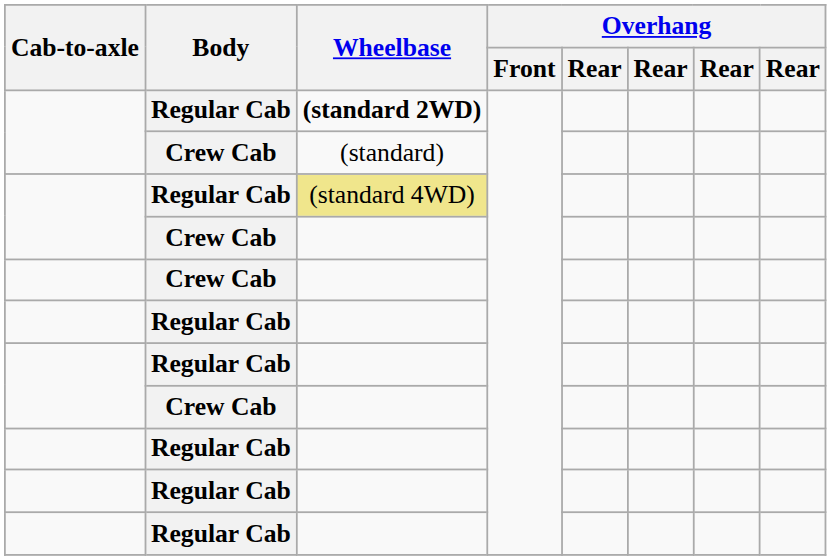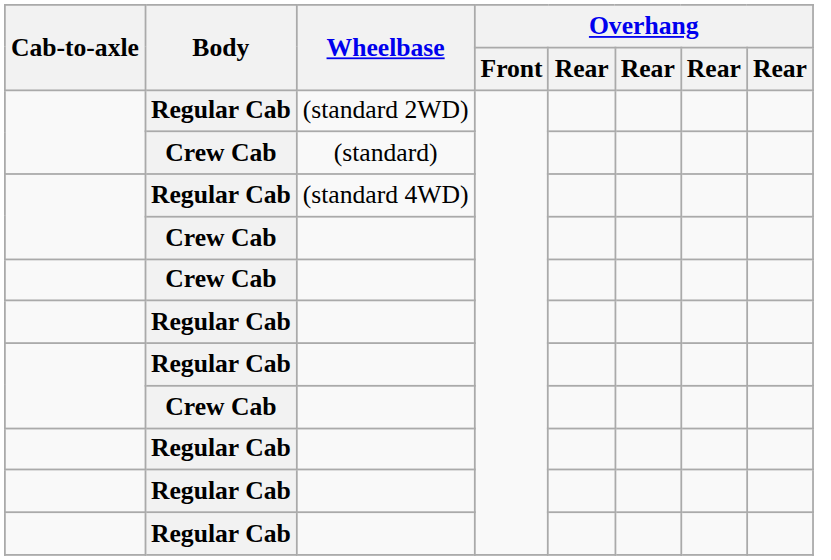(392, 110) bold -> (386, 110) normal
(392, 195) khaki background -> (386, 195) no background
